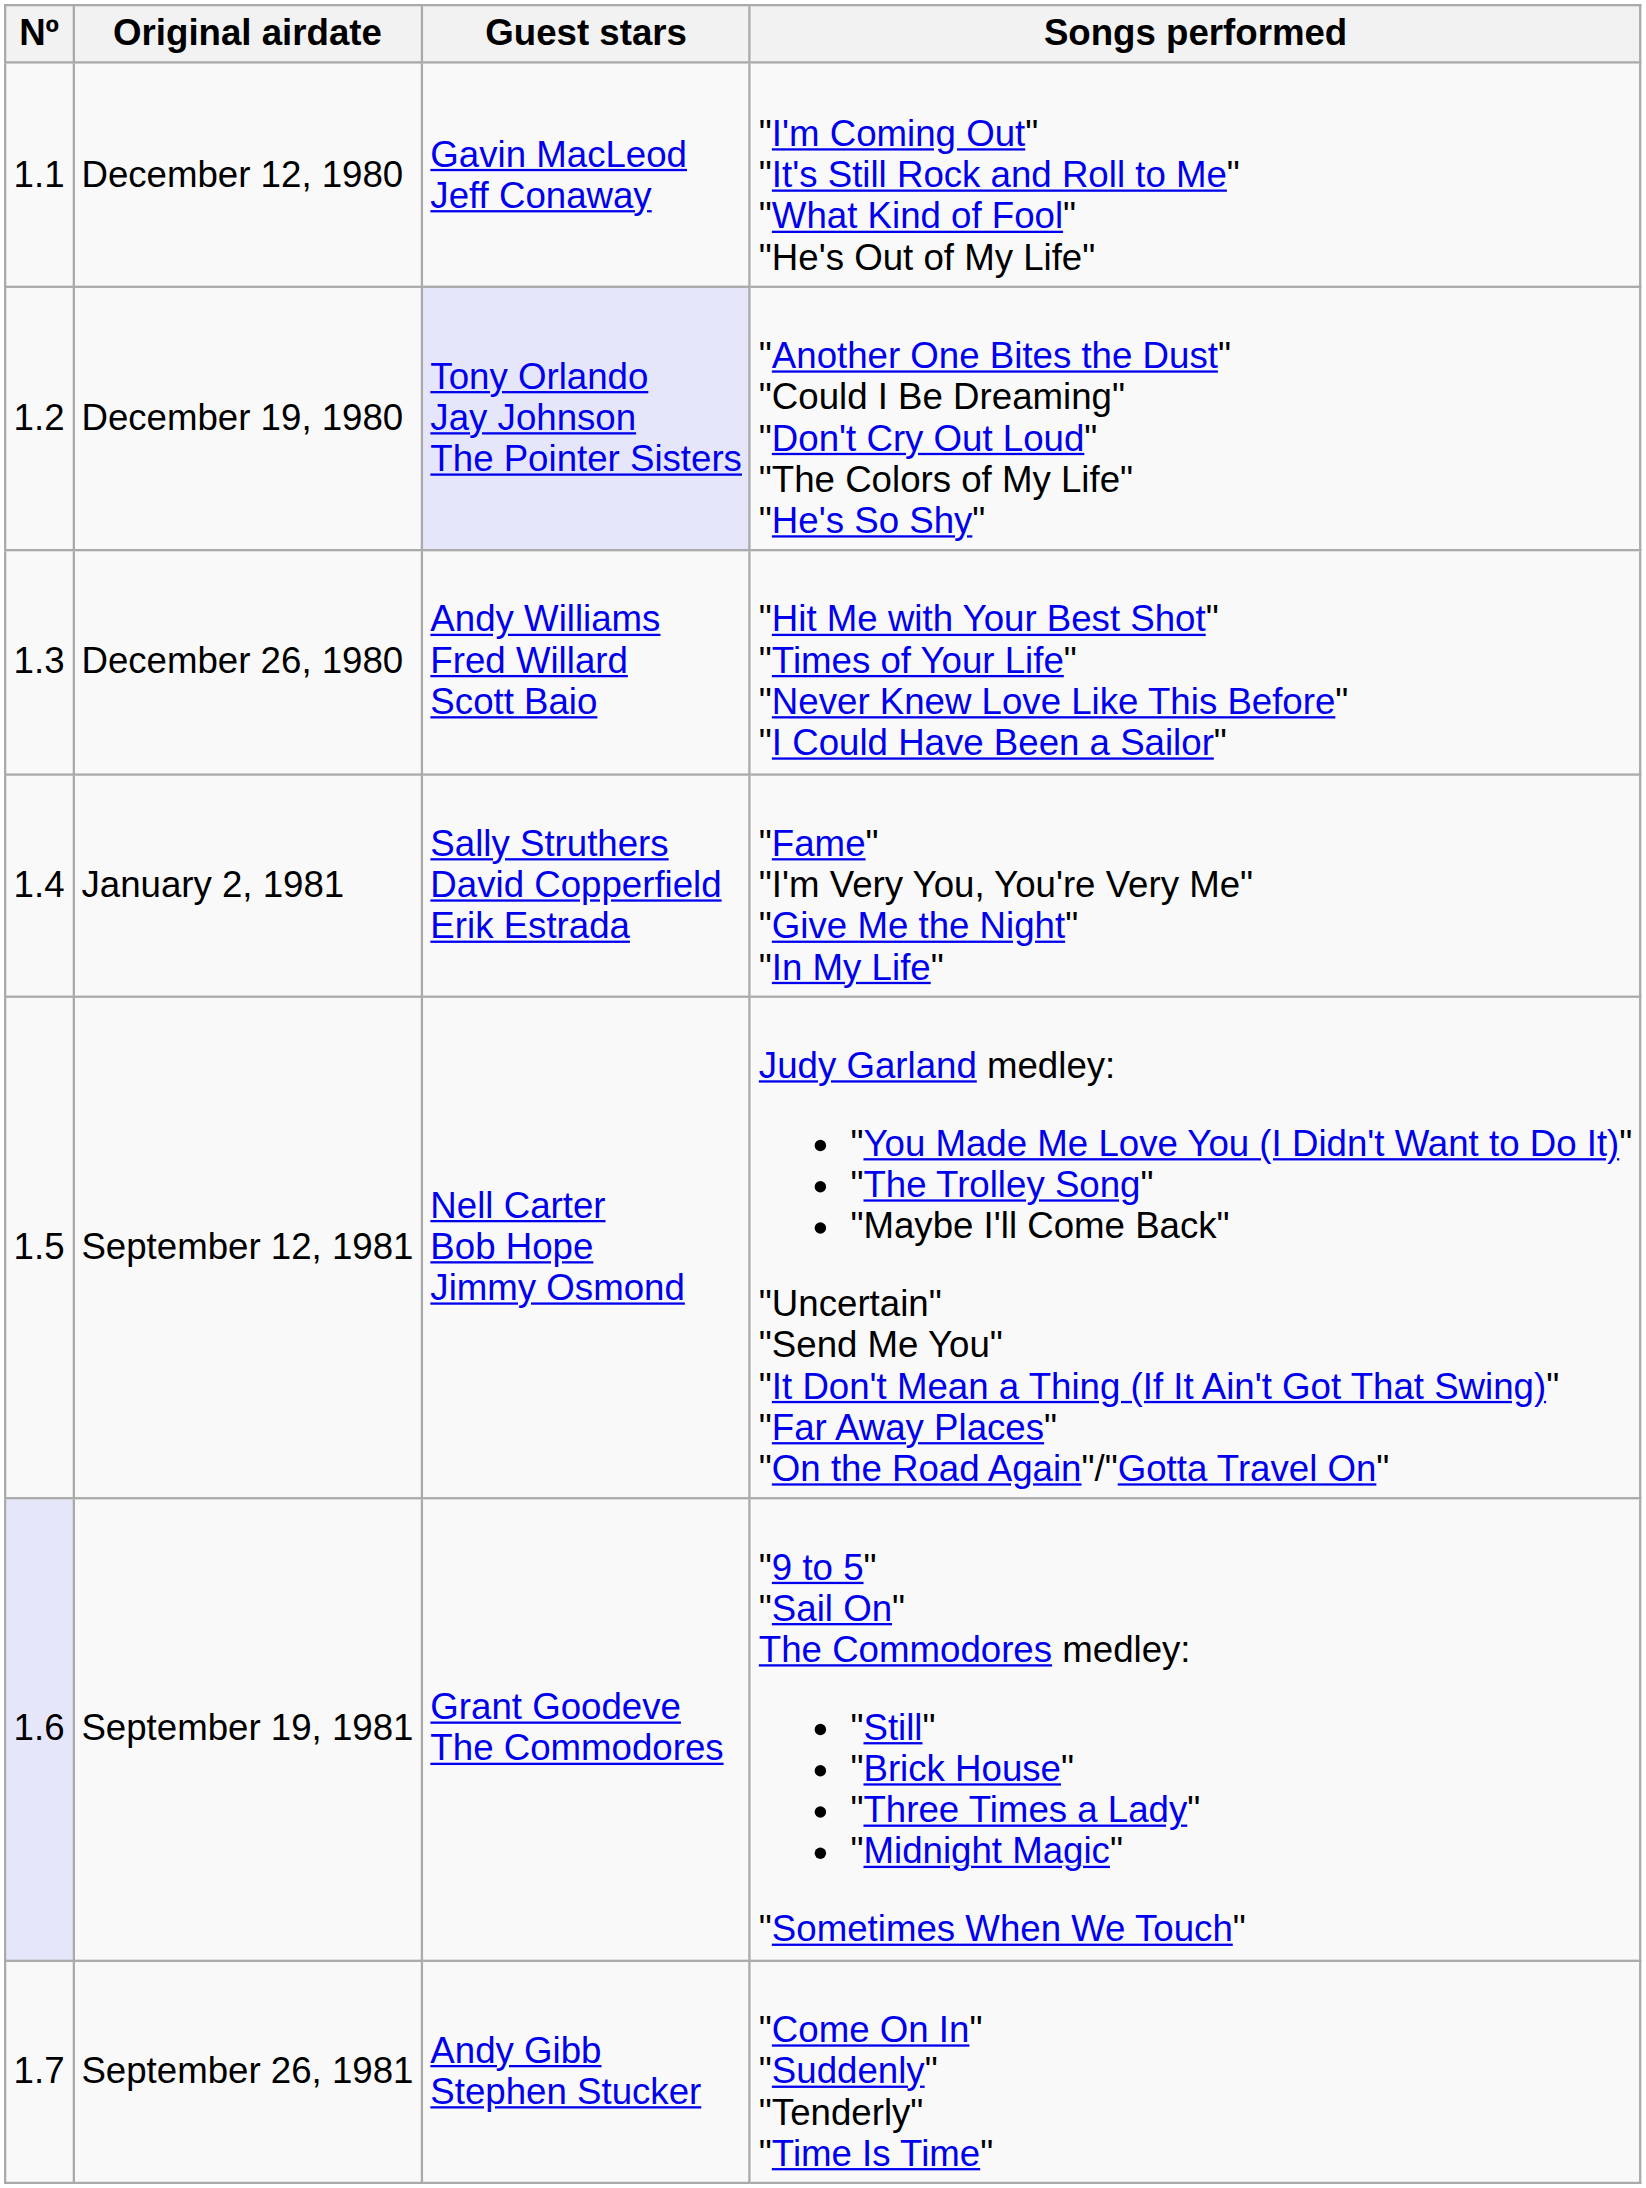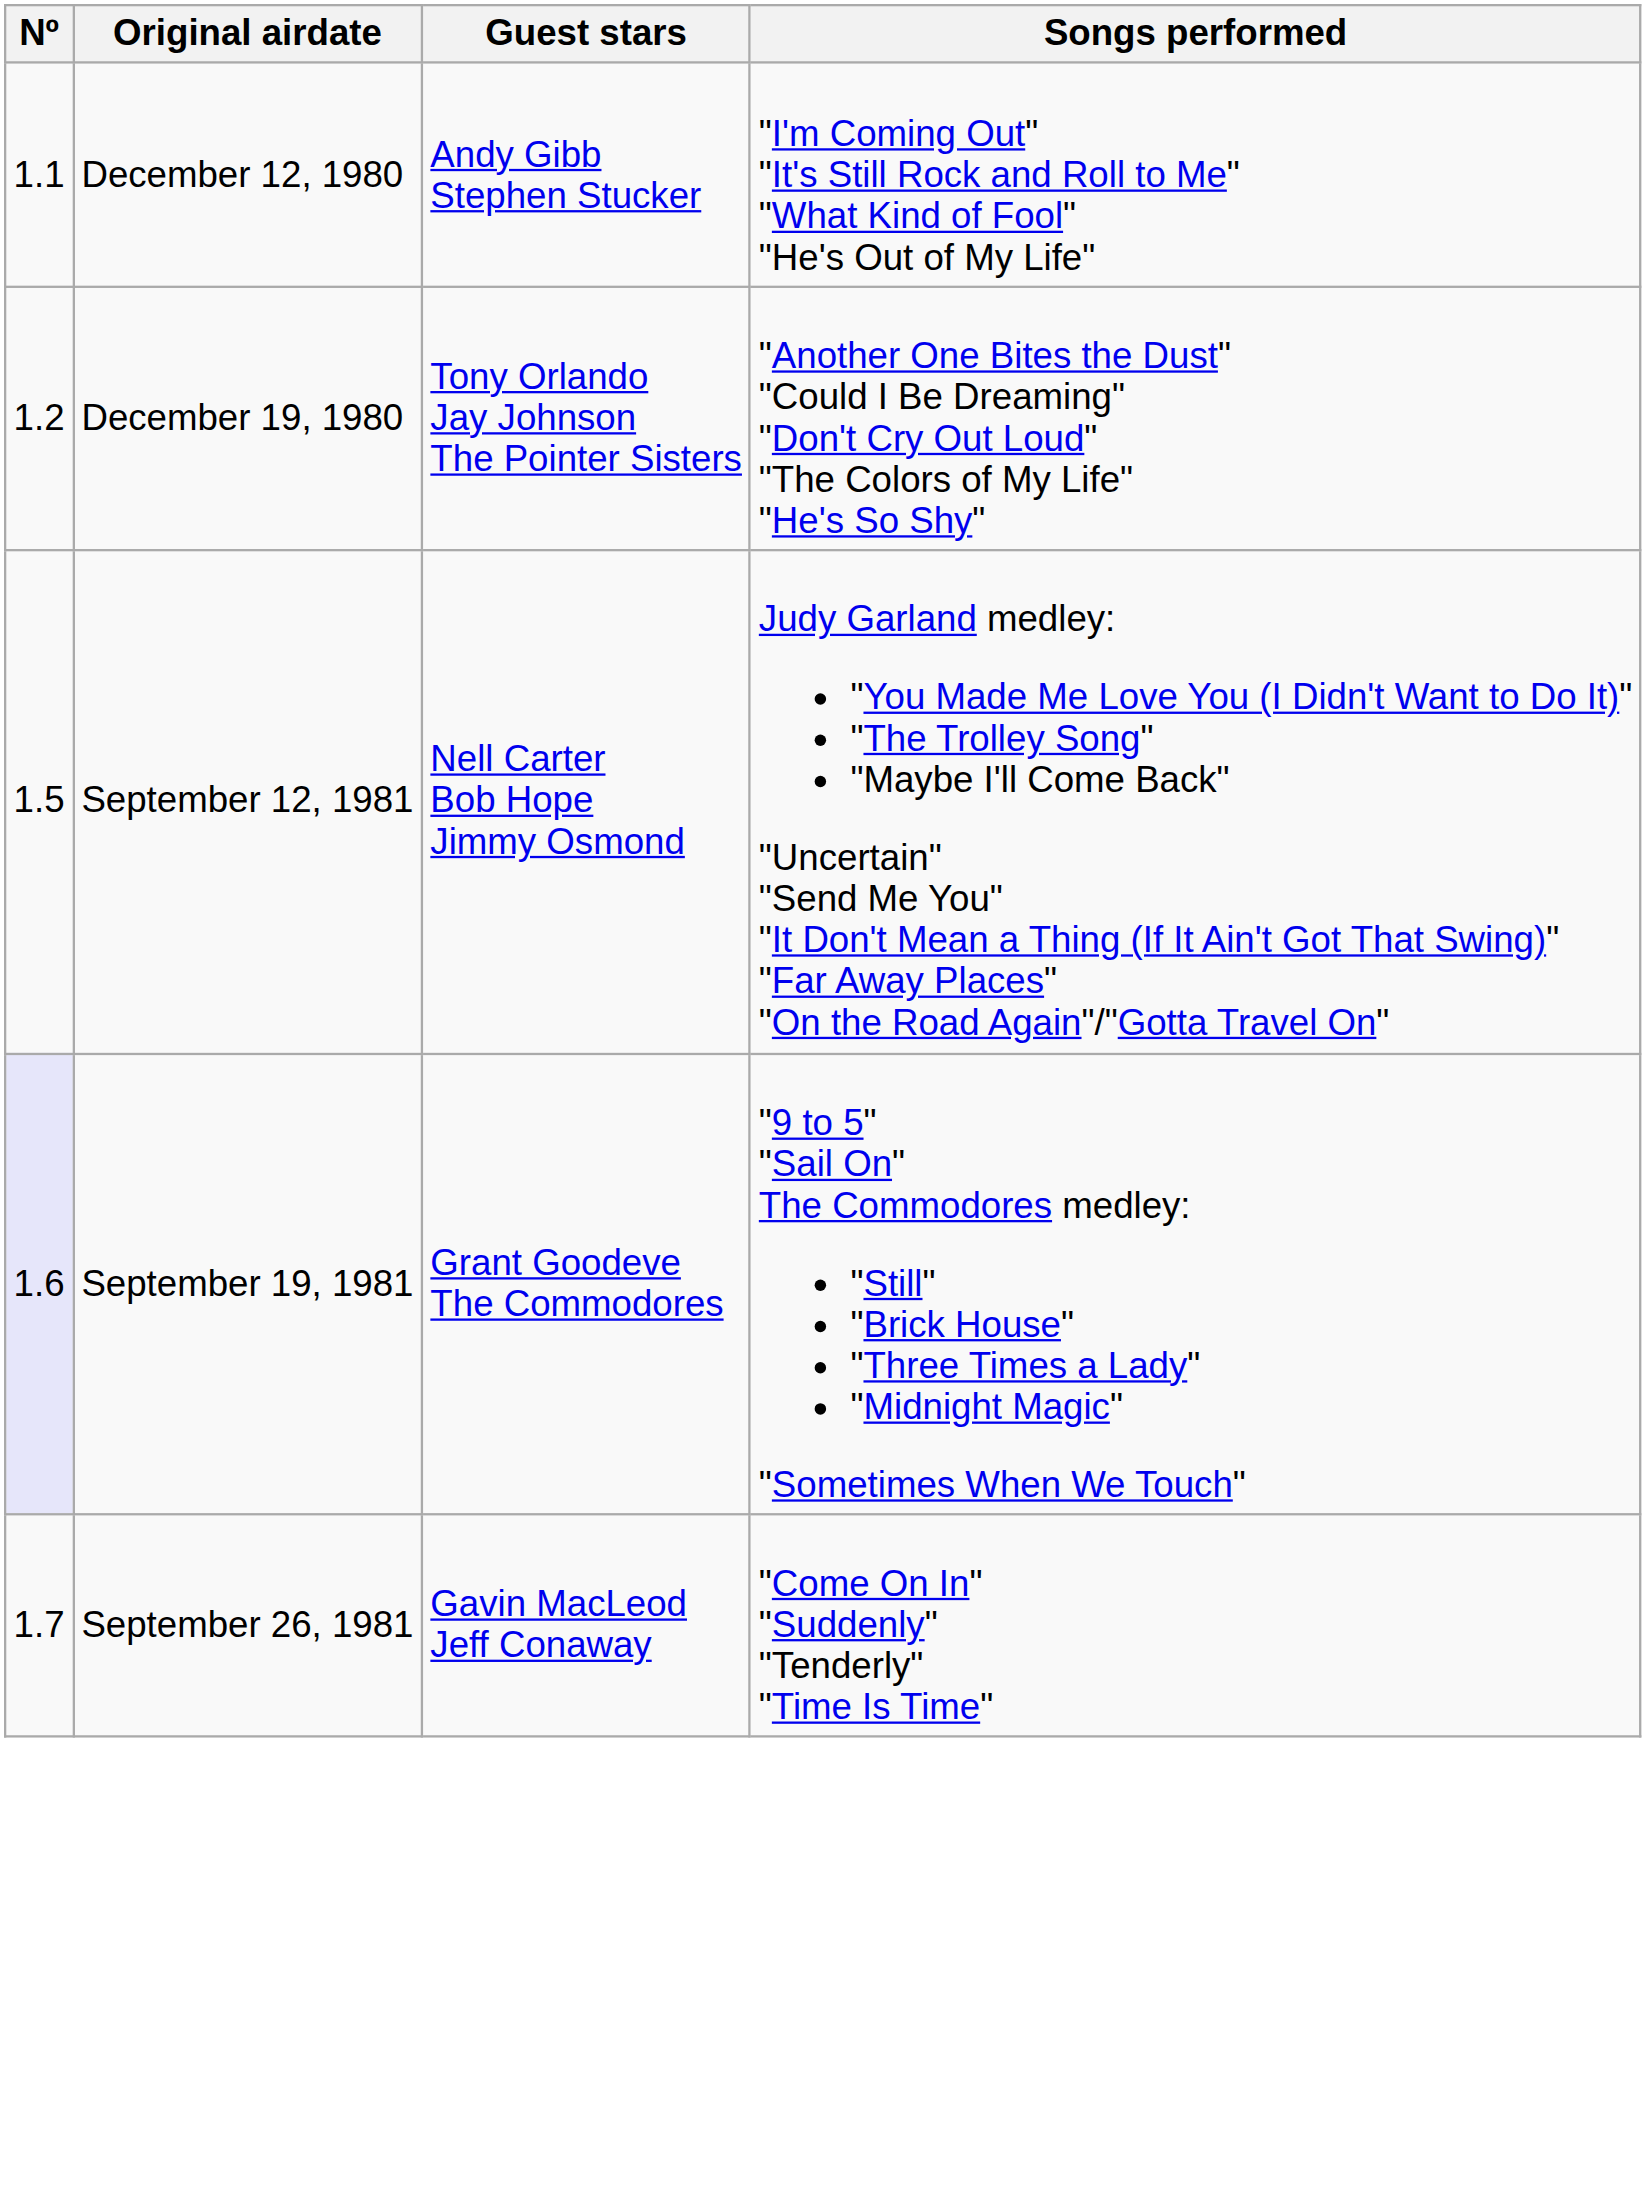(559, 174) Gavin MacLeod Jeff Conaway -> (566, 174) Andy Gibb Stephen Stucker
(586, 417) lavender background -> (586, 417) no background
- row: (242, 661)
- row: (213, 884)
(566, 2070) Andy Gibb Stephen Stucker -> (559, 1624) Gavin MacLeod Jeff Conaway
